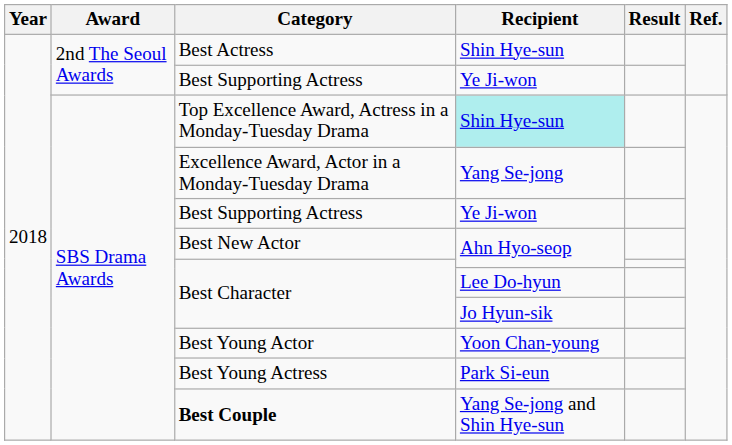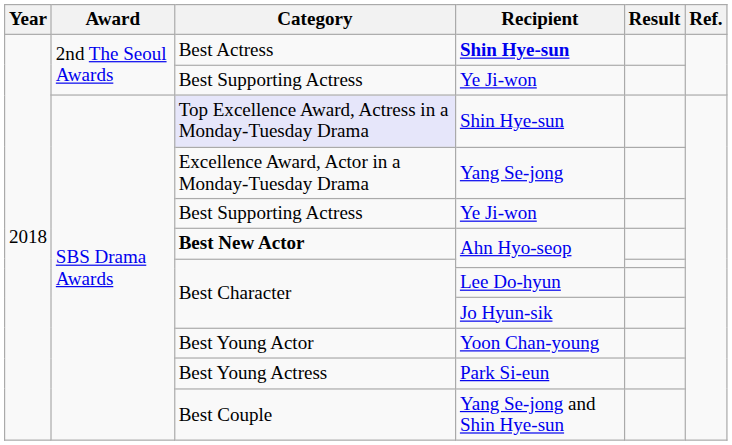(512, 49) normal -> (515, 49) bold
(314, 120) no background -> (314, 120) lavender background
(512, 120) paleturquoise background -> (512, 120) no background
(239, 243) normal -> (242, 243) bold
(228, 414) bold -> (225, 414) normal
